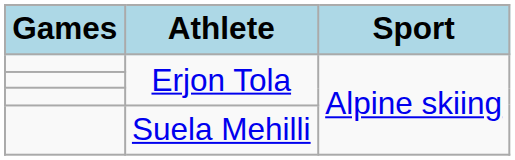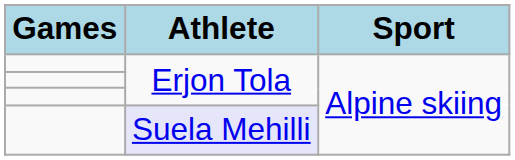(221, 129) no background -> (221, 129) lavender background
